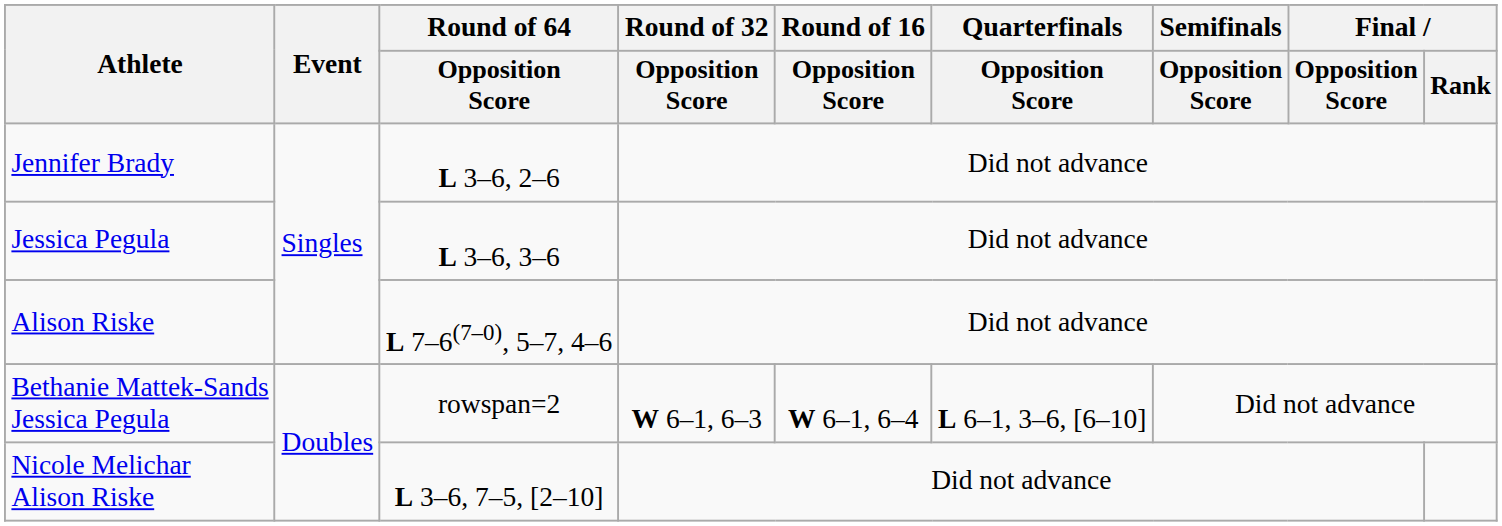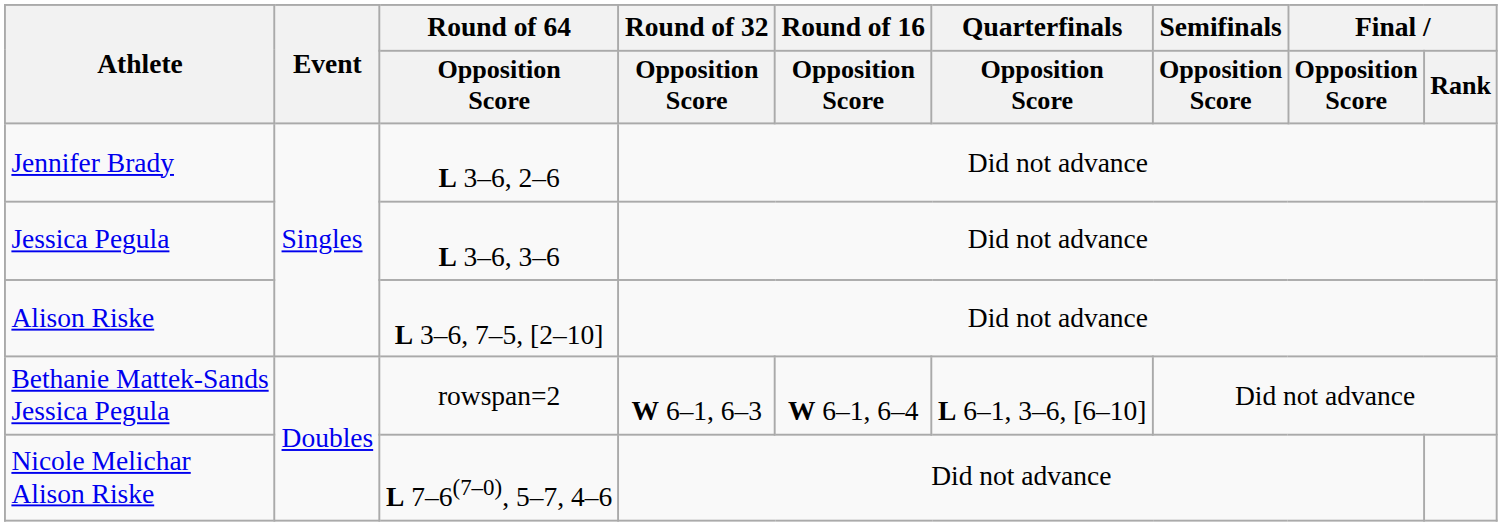(499, 338) L 7–6(7–0), 5–7, 4–6 -> (499, 334) L 3–6, 7–5, [2–10]
(499, 497) L 3–6, 7–5, [2–10] -> (499, 493) L 7–6(7–0), 5–7, 4–6
